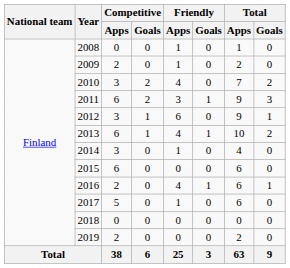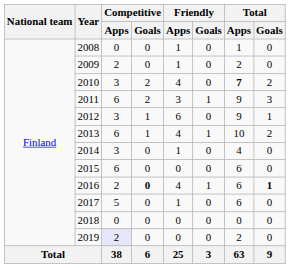(239, 82) normal -> (239, 82) bold
(147, 185) normal -> (147, 185) bold
(269, 185) normal -> (269, 185) bold
(117, 237) no background -> (117, 237) lavender background
